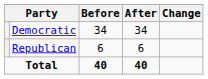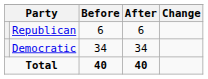rows swapped: (44, 30) <-> (44, 48)
